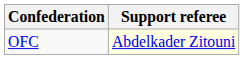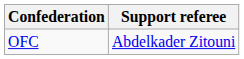(174, 41) lightyellow background -> (174, 41) no background
